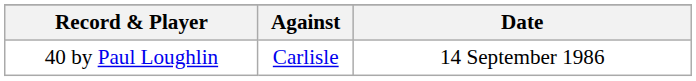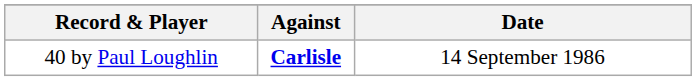(306, 57) normal -> (306, 57) bold
